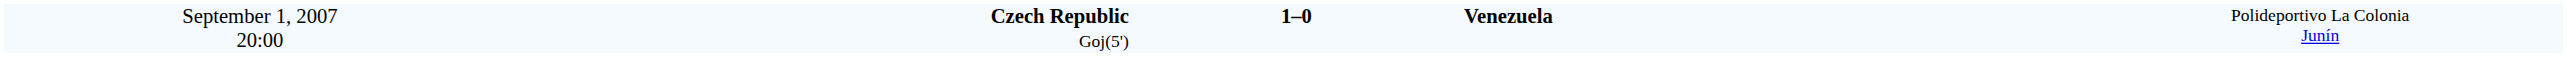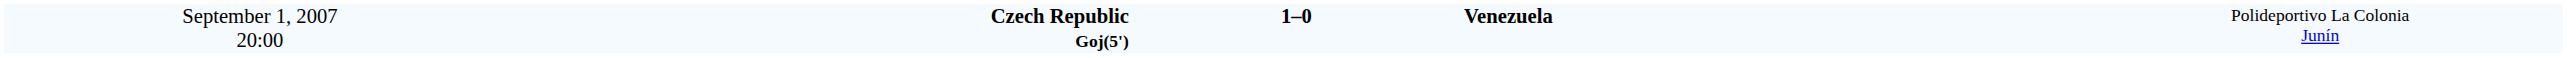(1104, 41) normal -> (1102, 41) bold
